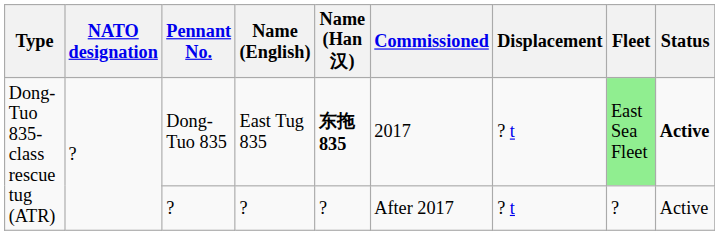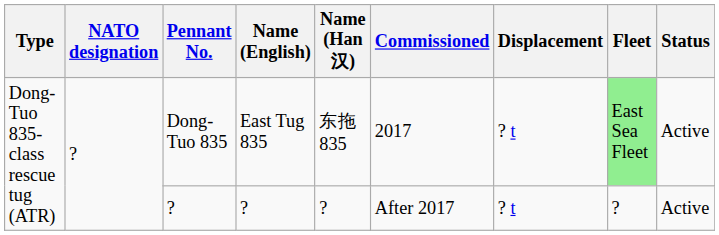(337, 132) bold -> (338, 132) normal
(685, 131) bold -> (685, 131) normal
